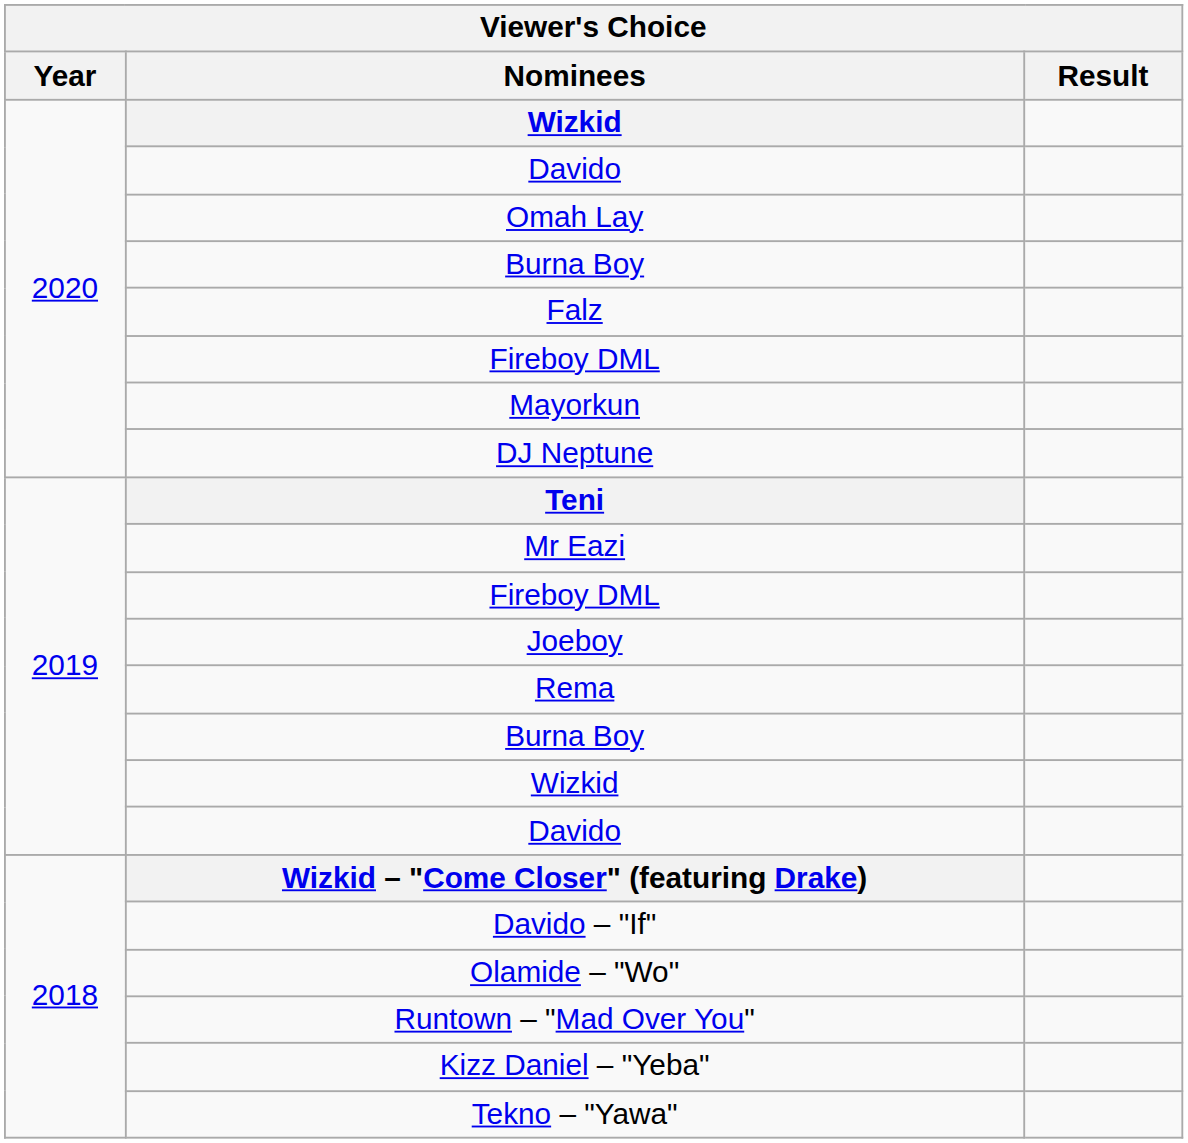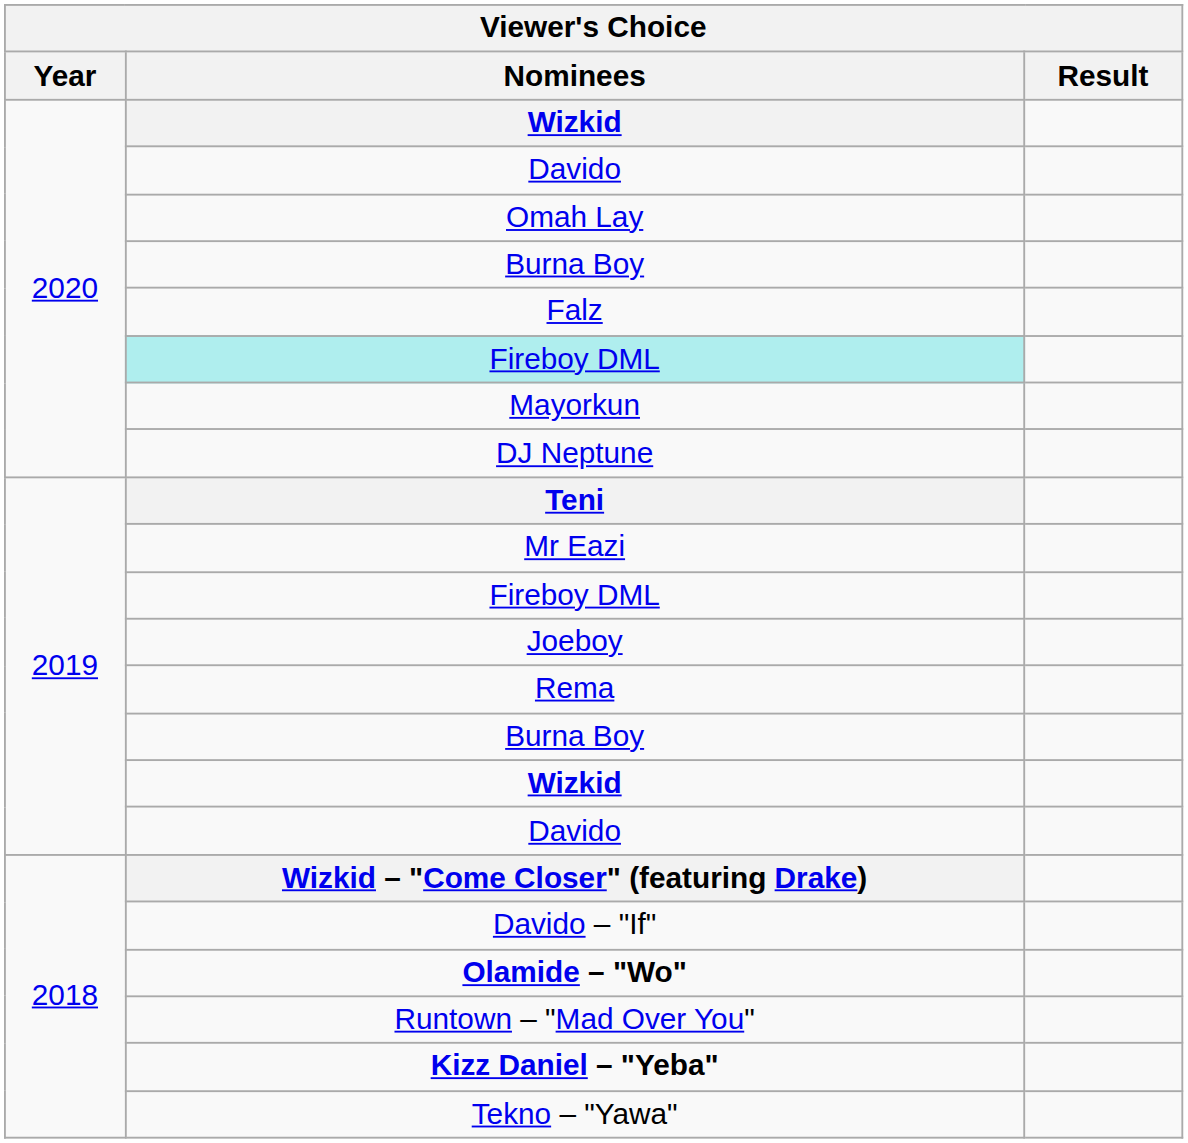(575, 358) no background -> (575, 358) paleturquoise background
(575, 783) normal -> (575, 783) bold
(575, 972) normal -> (575, 972) bold
(575, 1066) normal -> (575, 1066) bold
